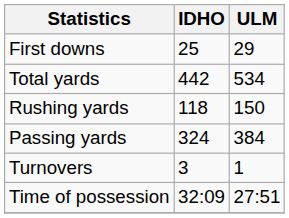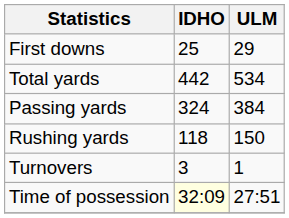rows swapped: (69, 108) <-> (68, 138)
(202, 197) no background -> (202, 197) lightyellow background
